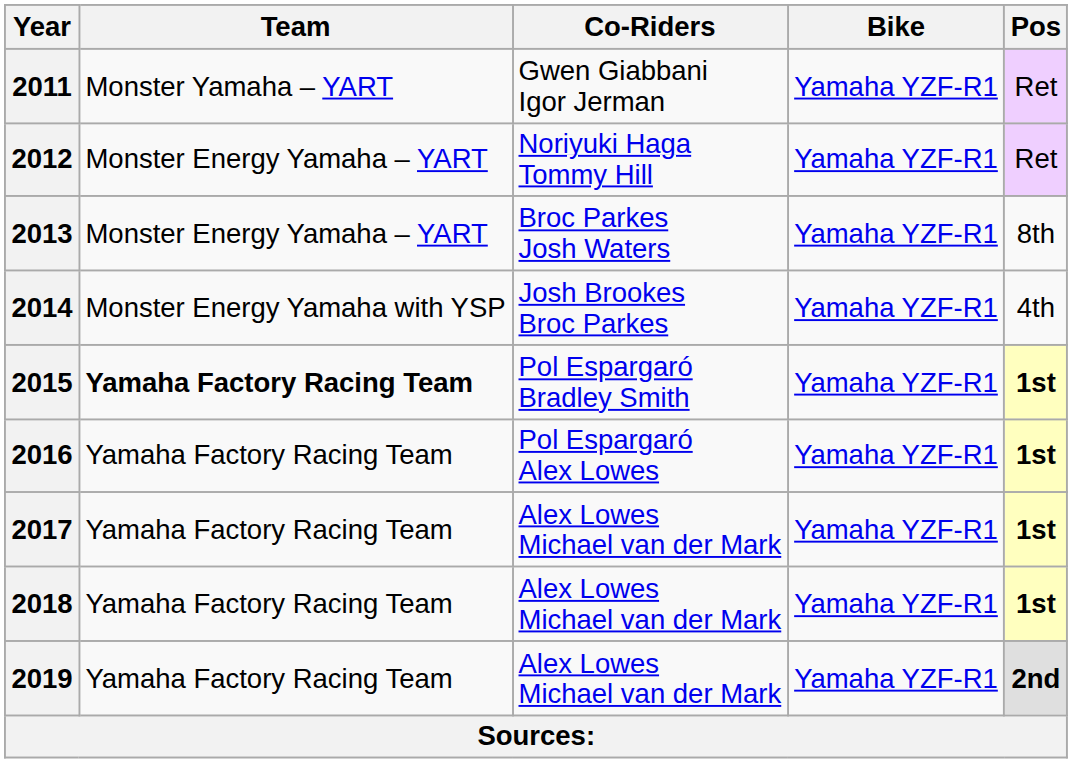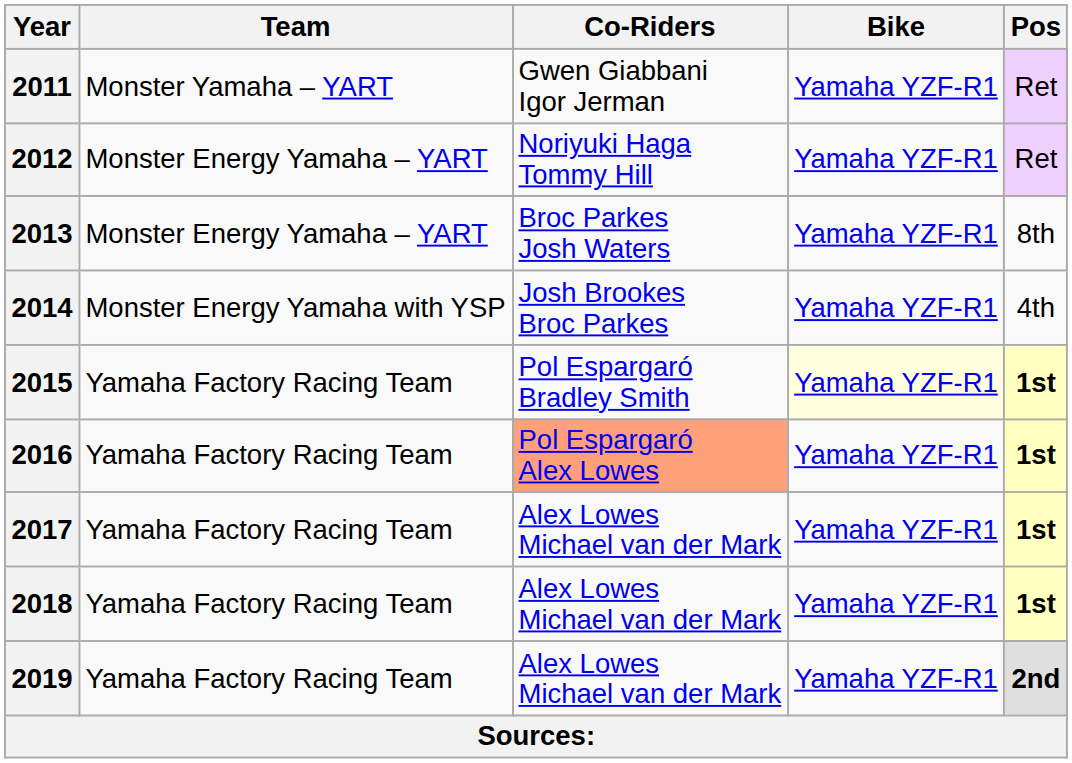(279, 382) bold -> (269, 382) normal
(896, 382) no background -> (896, 382) lightyellow background
(606, 456) no background -> (606, 456) lightsalmon background
